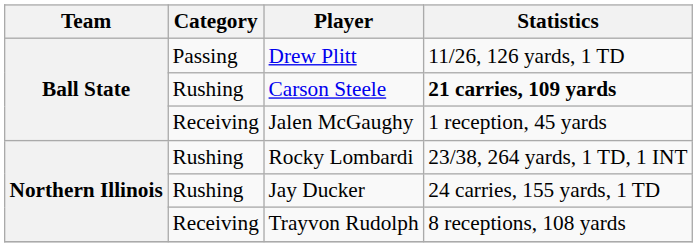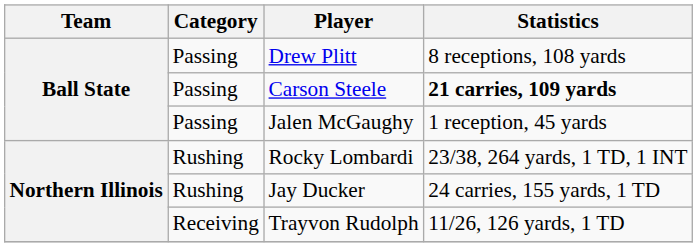(526, 55) 11/26, 126 yards, 1 TD -> (527, 55) 8 receptions, 108 yards
(208, 89) Rushing -> (205, 89) Passing
(216, 122) Receiving -> (205, 122) Passing
(527, 224) 8 receptions, 108 yards -> (526, 224) 11/26, 126 yards, 1 TD
